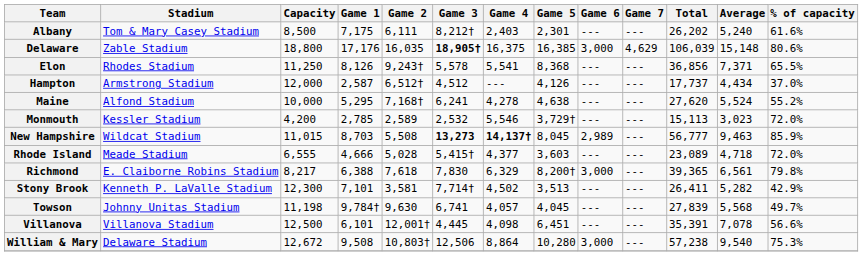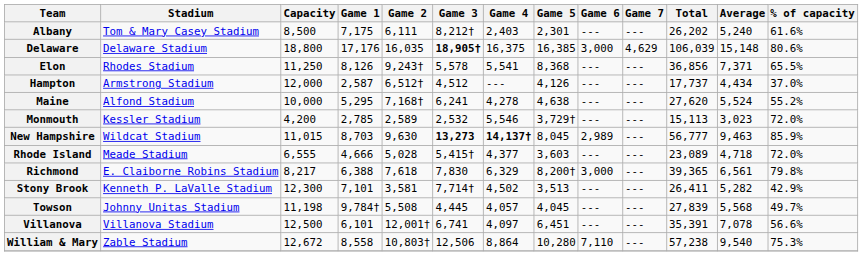(145, 48) Zable Stadium -> (155, 48) Delaware Stadium
(401, 136) 5,508 -> (401, 136) 9,630
(401, 207) 9,630 -> (401, 207) 5,508
(452, 207) 6,741 -> (452, 207) 4,445
(452, 224) 4,445 -> (452, 224) 6,741
(502, 224) 4,098 -> (502, 224) 4,097
(155, 242) Delaware Stadium -> (145, 242) Zable Stadium
(357, 242) 9,508 -> (357, 242) 8,558
(597, 242) 3,000 -> (597, 242) 7,110
